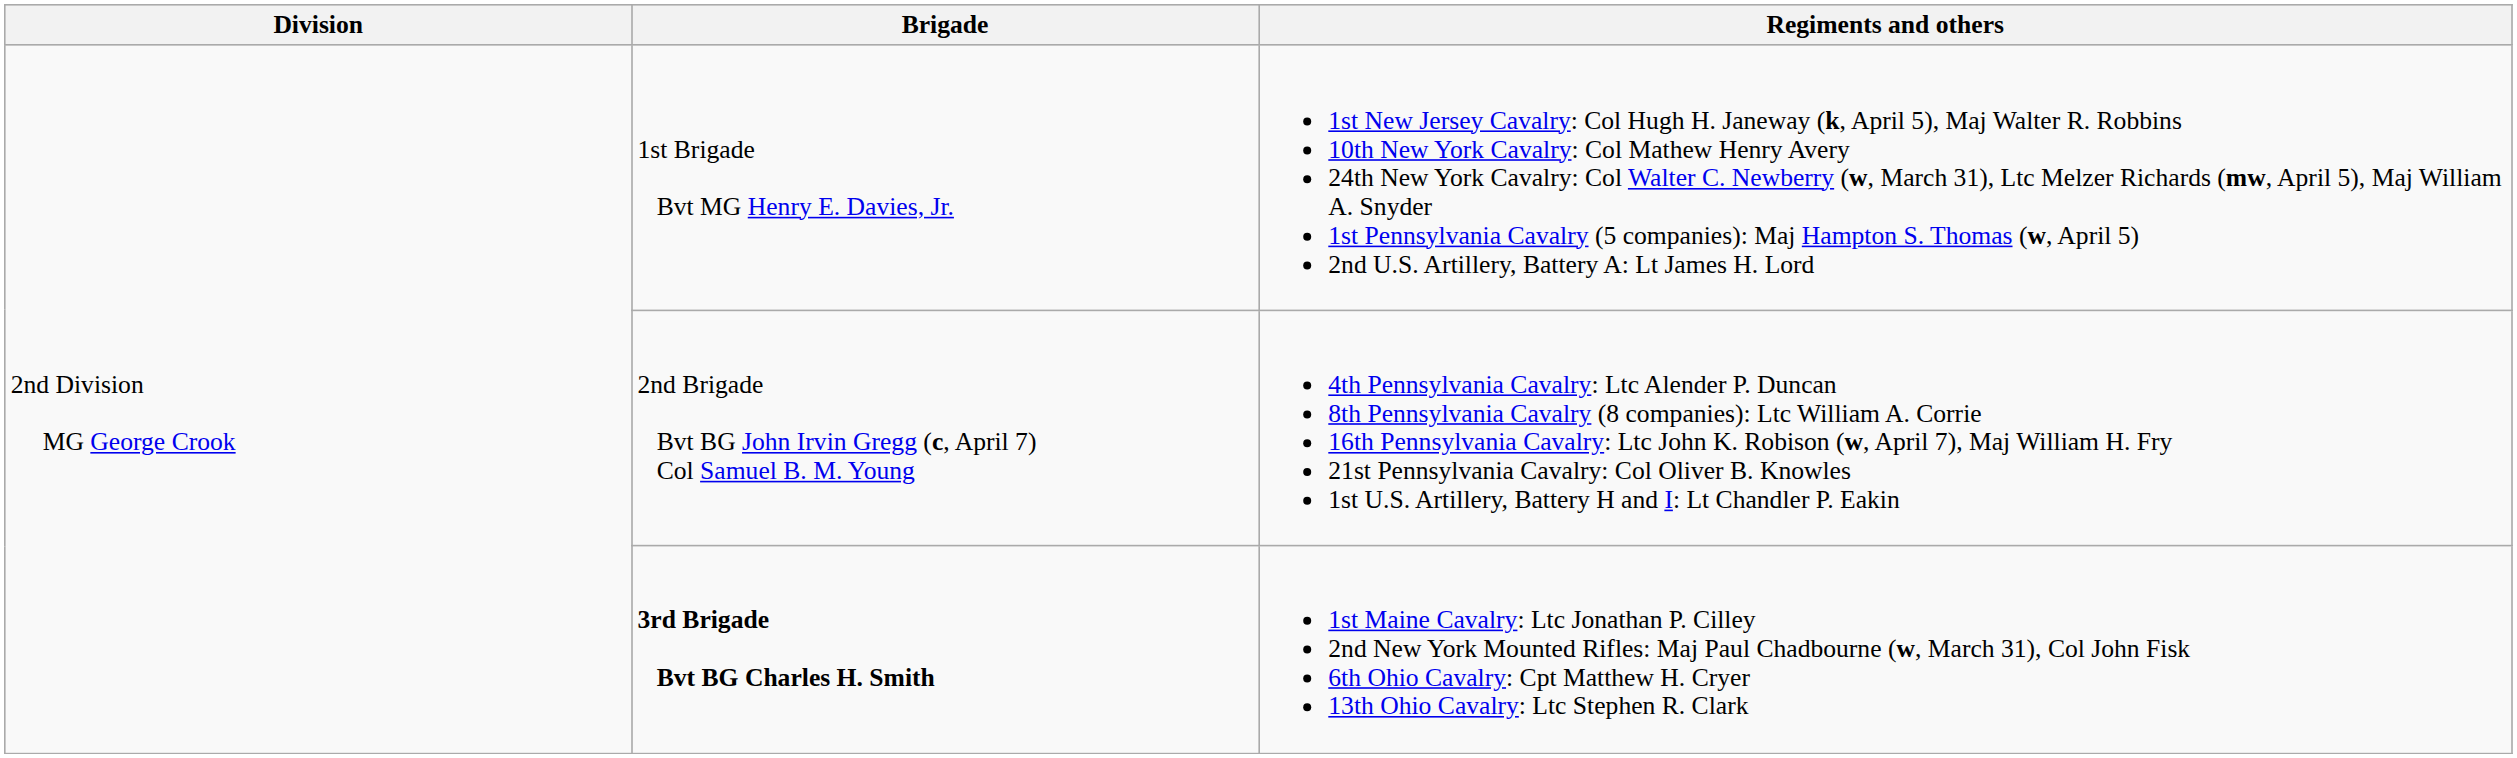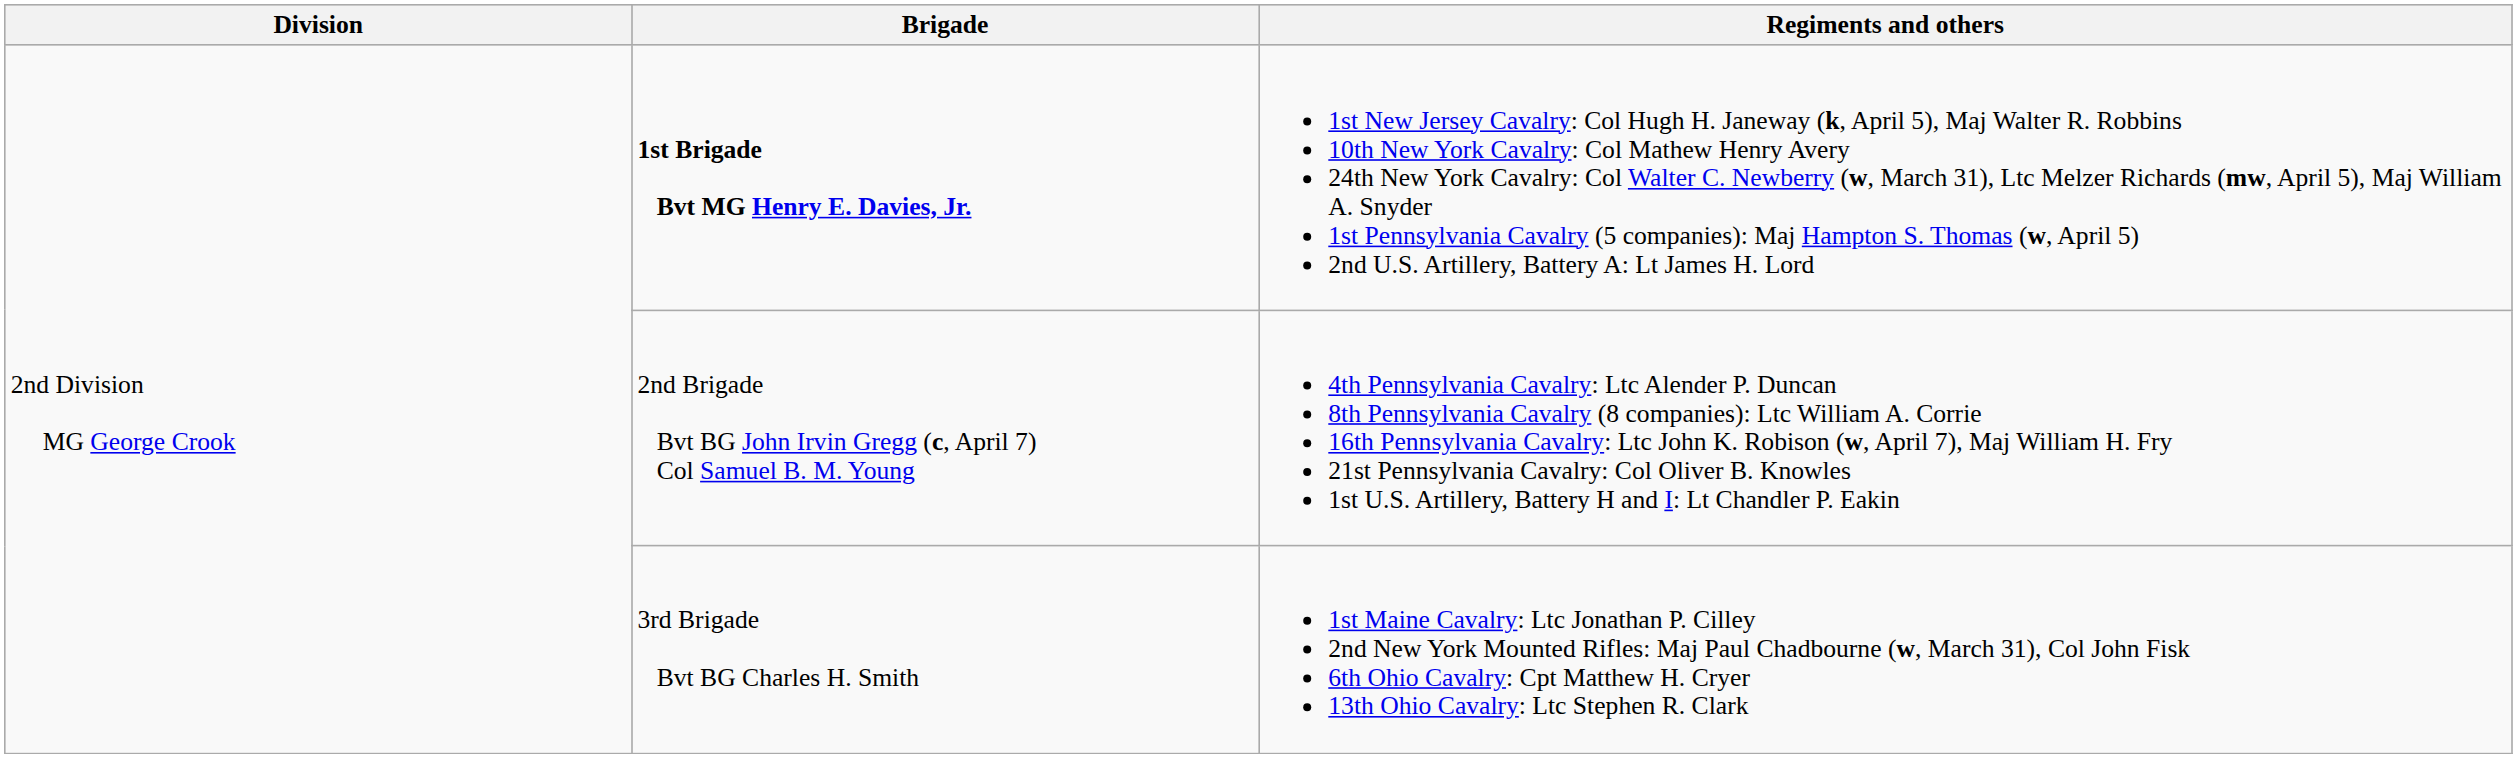(796, 177) normal -> (804, 177) bold
(786, 648) bold -> (778, 649) normal
